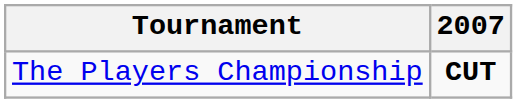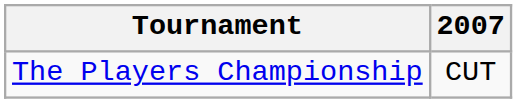(471, 75) bold -> (471, 75) normal
